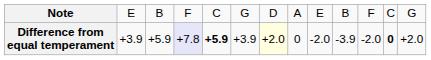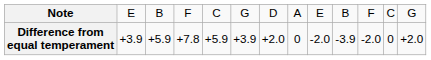(188, 38) lavender background -> (188, 38) no background
(216, 38) bold -> (216, 38) normal
(273, 38) lightyellow background -> (273, 38) no background
(391, 38) bold -> (391, 38) normal
